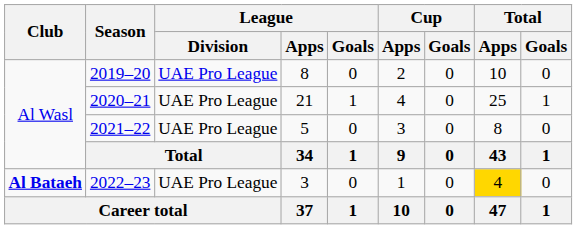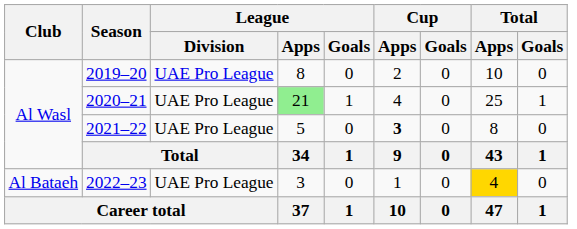(305, 100) no background -> (301, 100) lightgreen background
(401, 127) normal -> (397, 127) bold
(45, 182) bold -> (43, 182) normal
